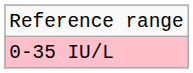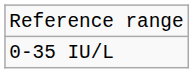(62, 52) pink background -> (62, 52) no background
